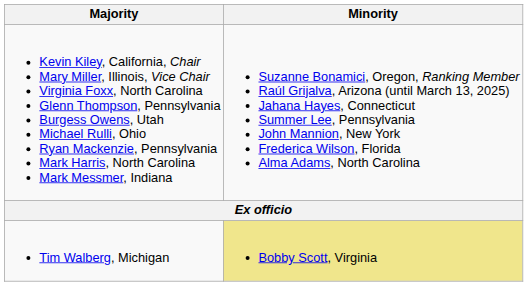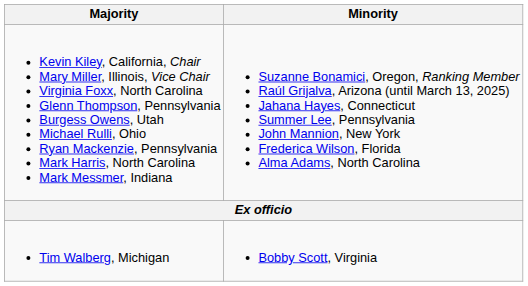(373, 258) khaki background -> (373, 258) no background
